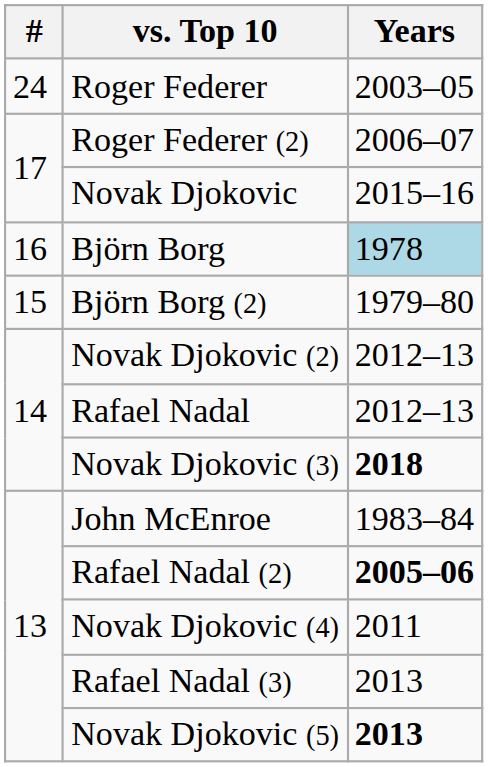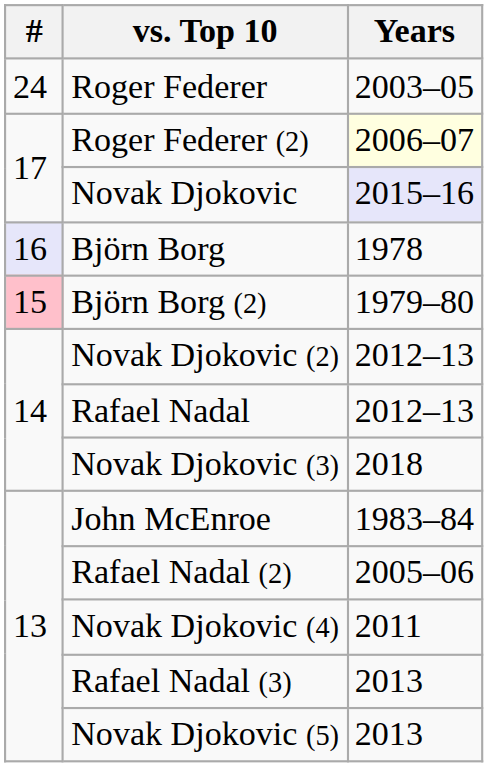(414, 139) no background -> (414, 139) lightyellow background
(414, 193) no background -> (414, 193) lavender background
(30, 247) no background -> (30, 247) lavender background
(389, 247) lightblue background -> (389, 247) no background
(30, 301) no background -> (30, 301) pink background
(389, 463) bold -> (389, 463) normal
(414, 572) bold -> (414, 572) normal
(389, 734) bold -> (389, 734) normal
